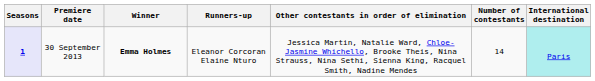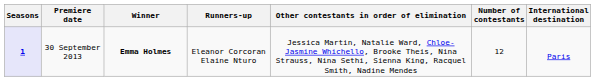(499, 51) 14 -> (499, 51) 12
(559, 56) paleturquoise background -> (559, 56) no background
